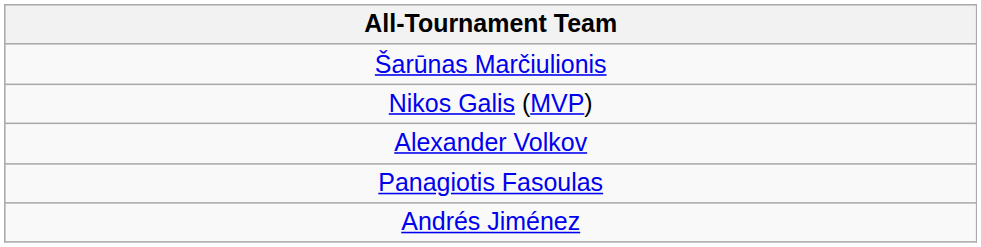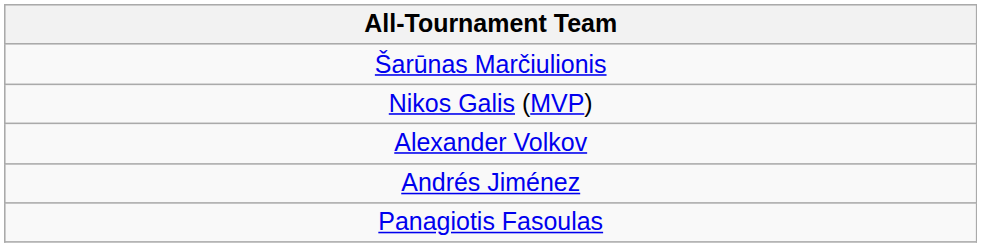(491, 182) Panagiotis Fasoulas -> (491, 182) Andrés Jiménez
(491, 222) Andrés Jiménez -> (491, 222) Panagiotis Fasoulas
